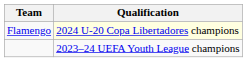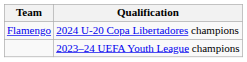(148, 30) lightyellow background -> (148, 30) no background
